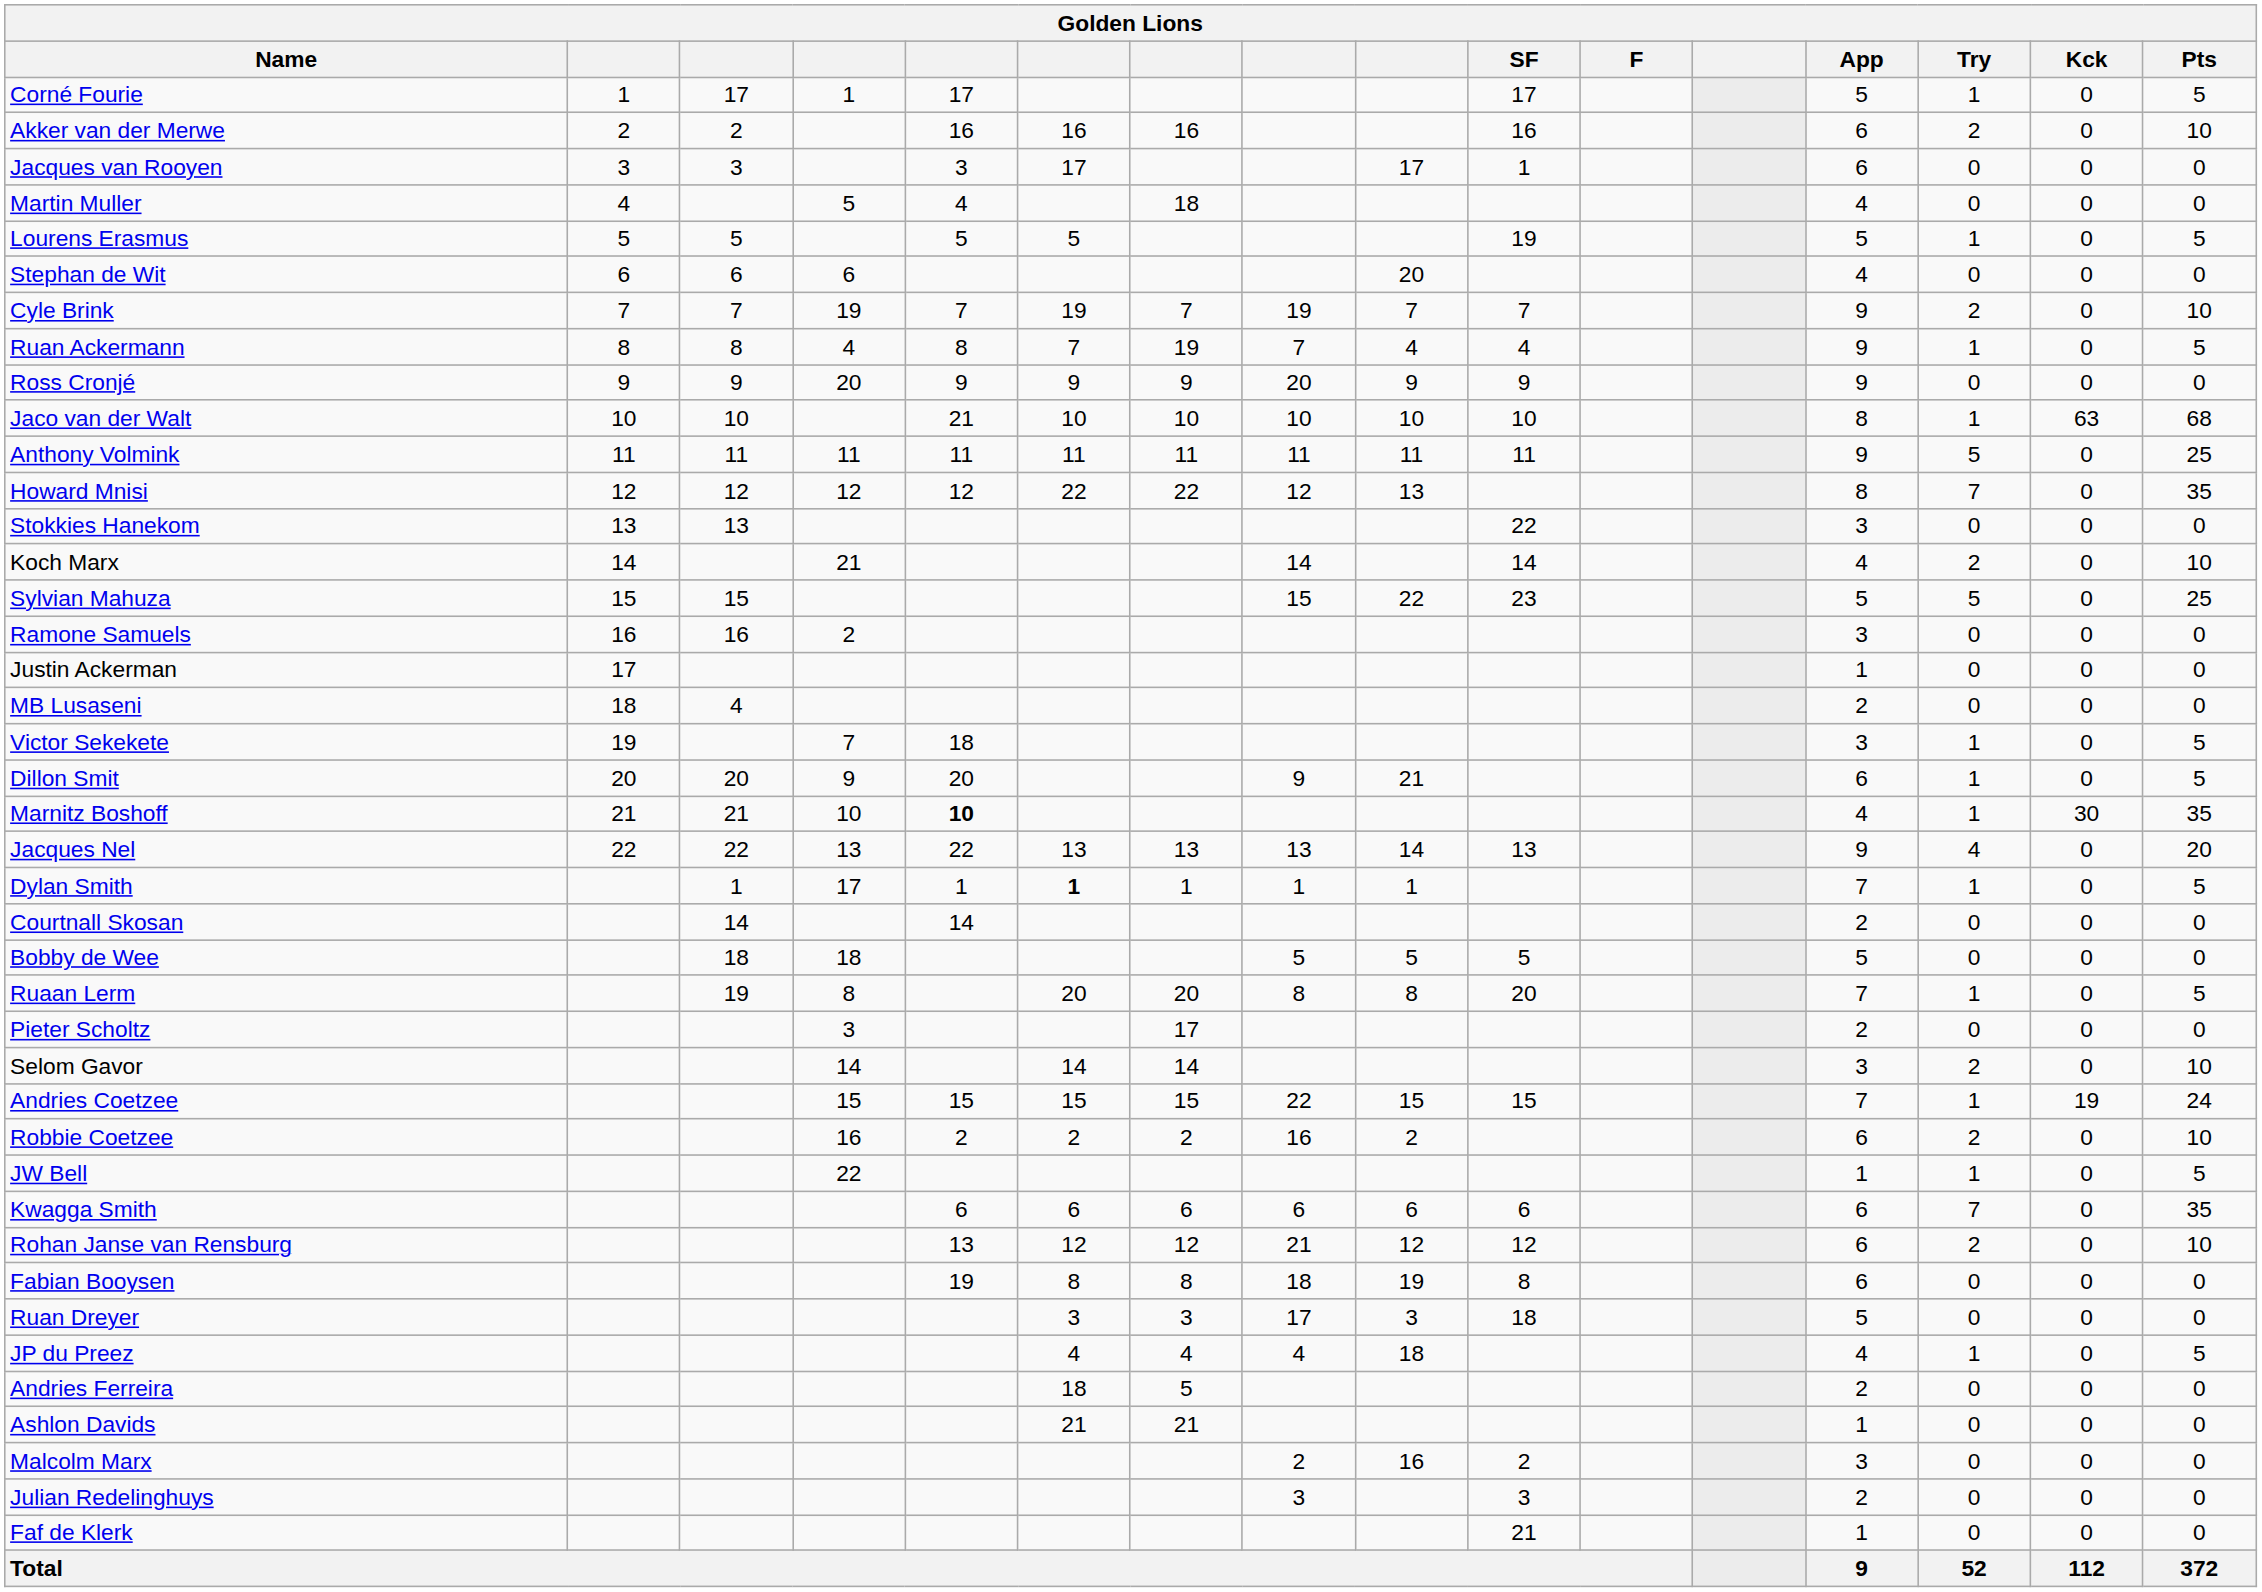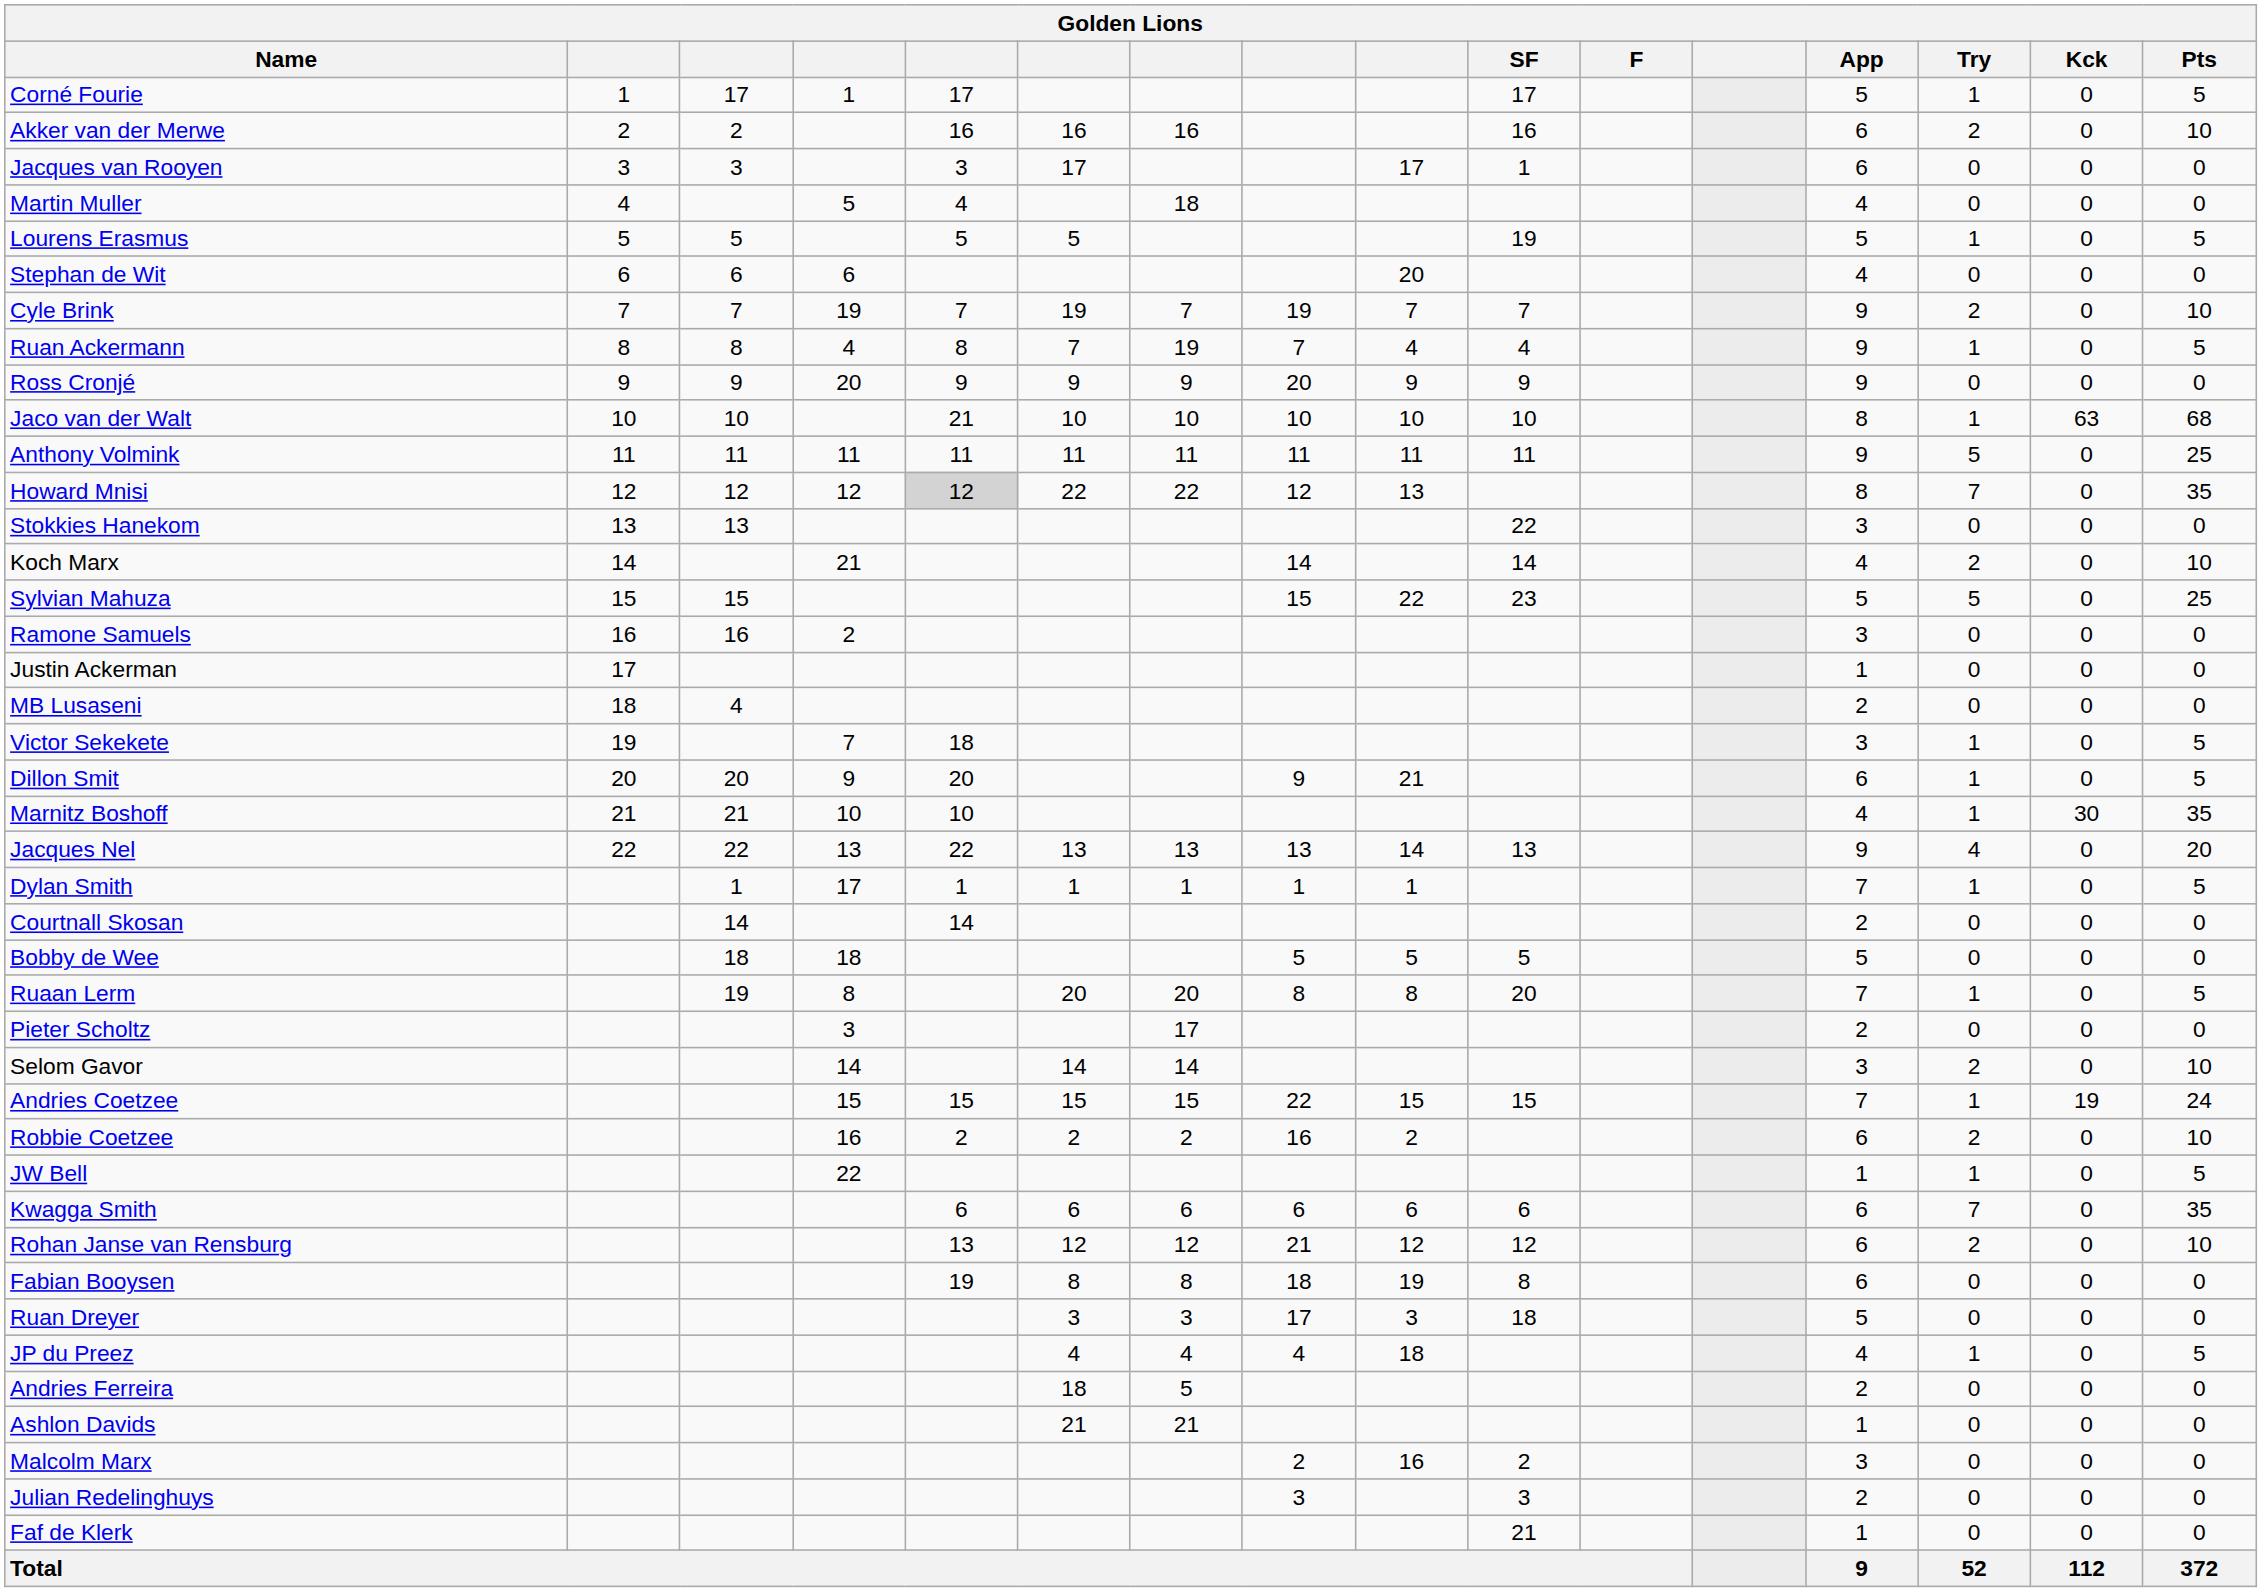(961, 490) no background -> (961, 490) lightgrey background
(961, 814) bold -> (961, 814) normal
(1074, 886) bold -> (1074, 886) normal
